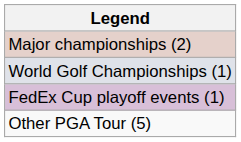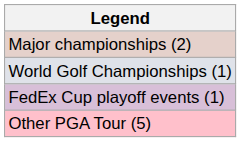(80, 124) no background -> (80, 124) pink background
